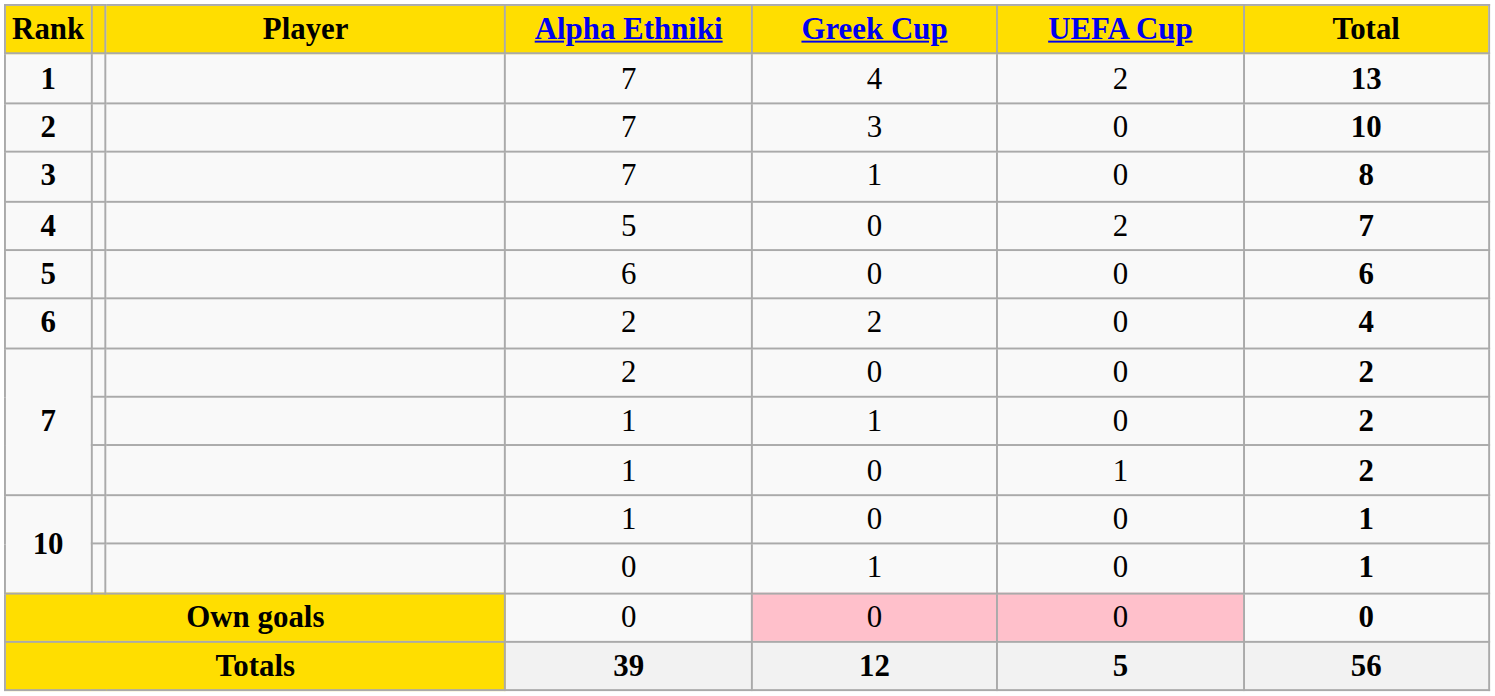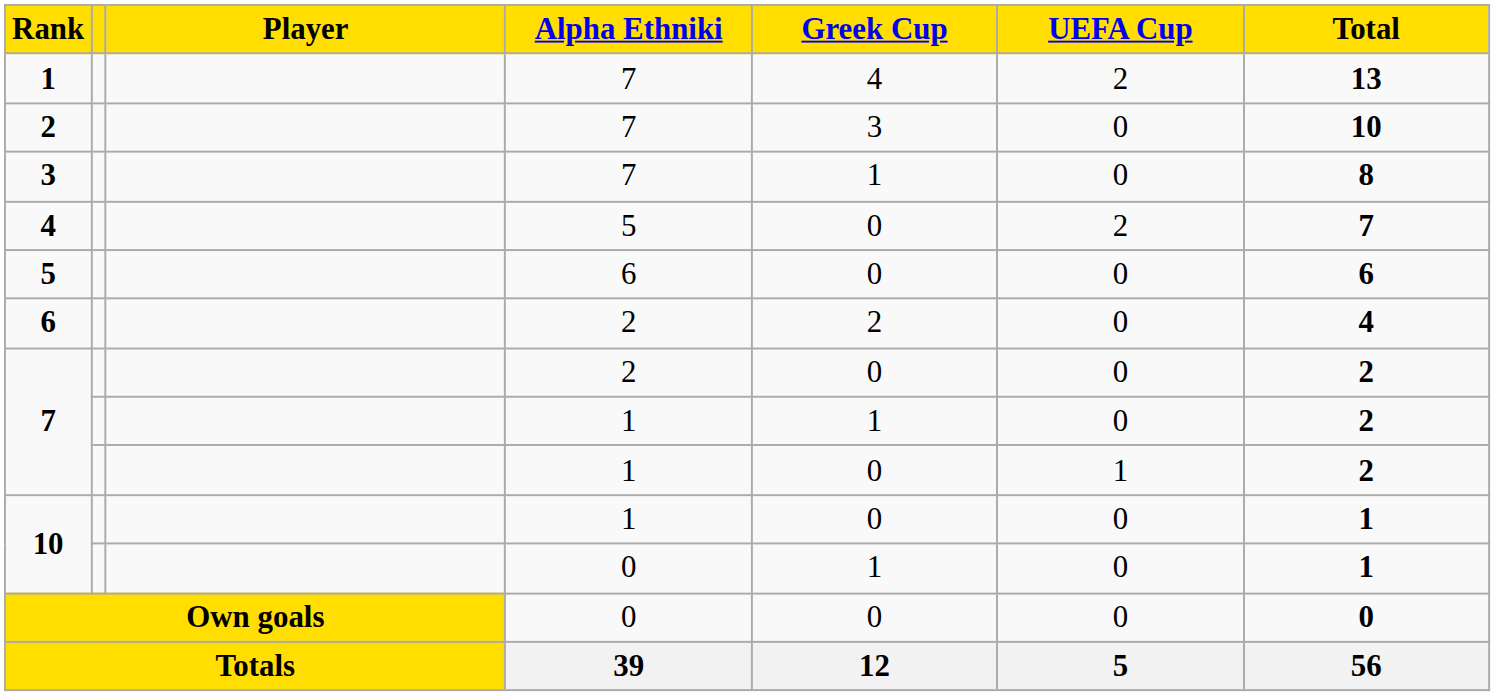(875, 616) pink background -> (875, 616) no background
(1120, 616) pink background -> (1120, 616) no background
